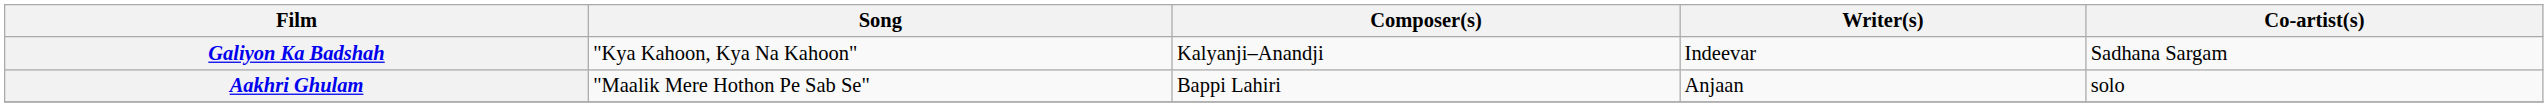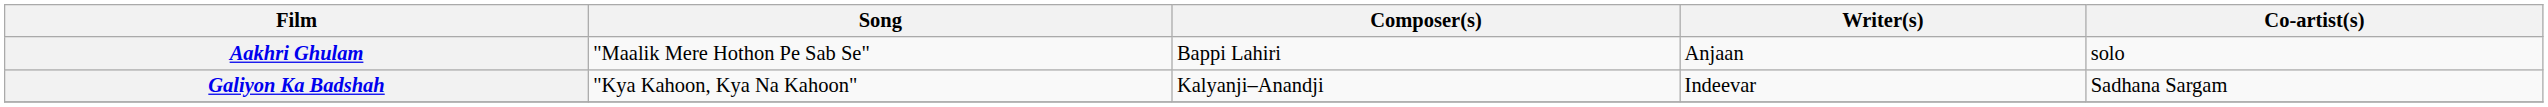rows swapped: (297, 85) <-> (297, 53)
